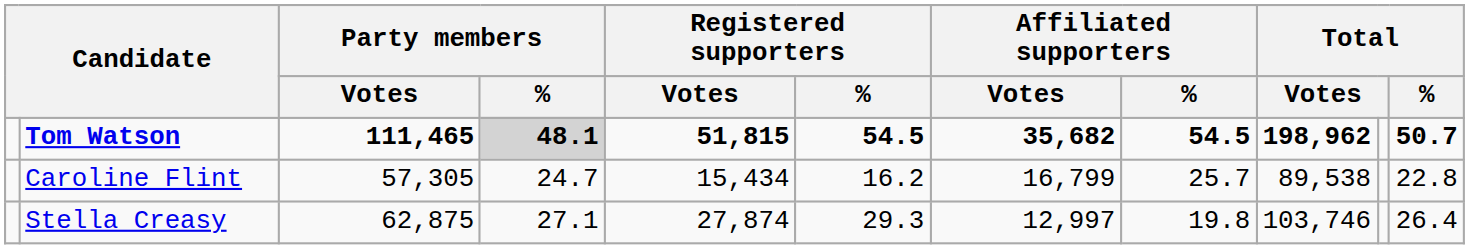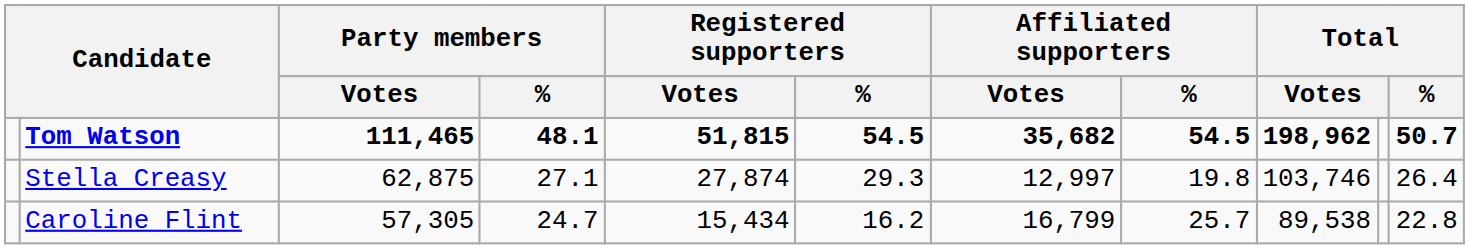(567, 139) lightgrey background -> (567, 139) no background
rows swapped: (126, 222) <-> (134, 180)
